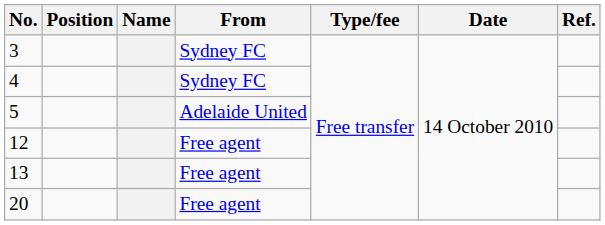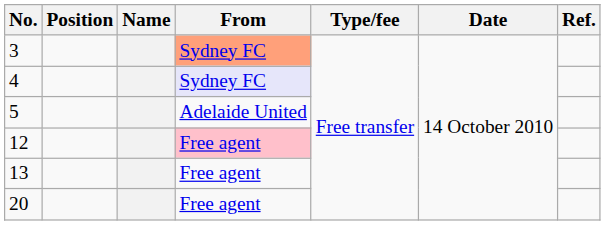(223, 50) no background -> (223, 50) lightsalmon background
(223, 81) no background -> (223, 81) lavender background
(220, 142) no background -> (220, 142) pink background
